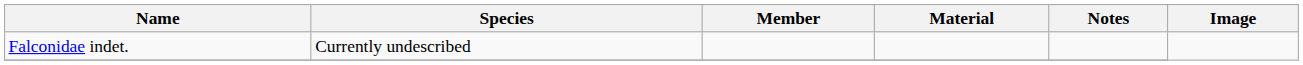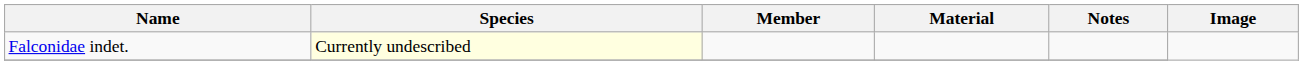(393, 45) no background -> (393, 45) lightyellow background
